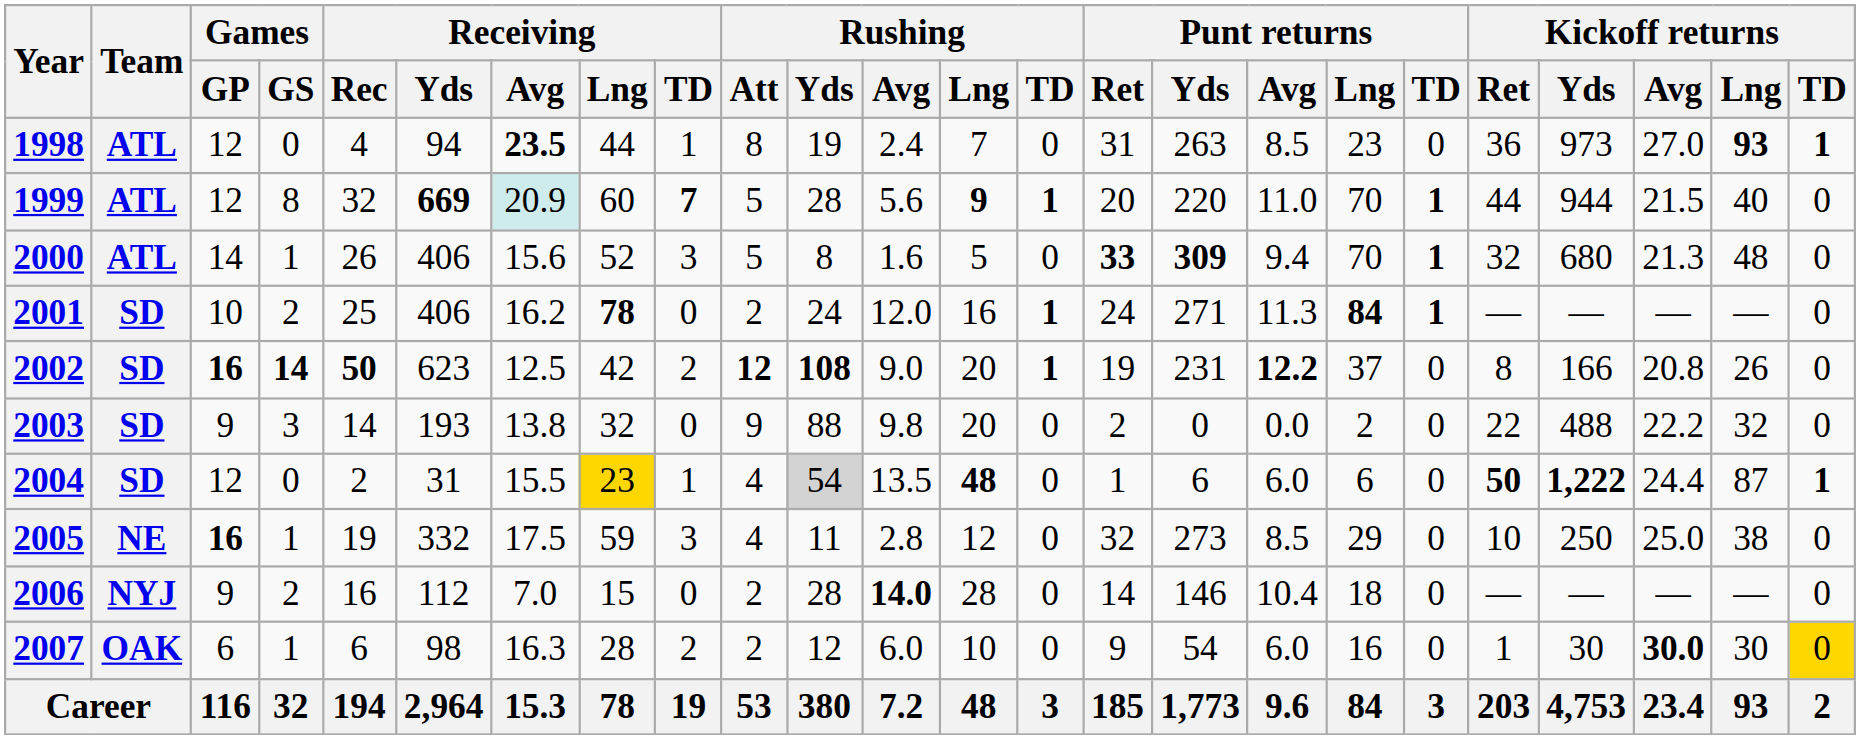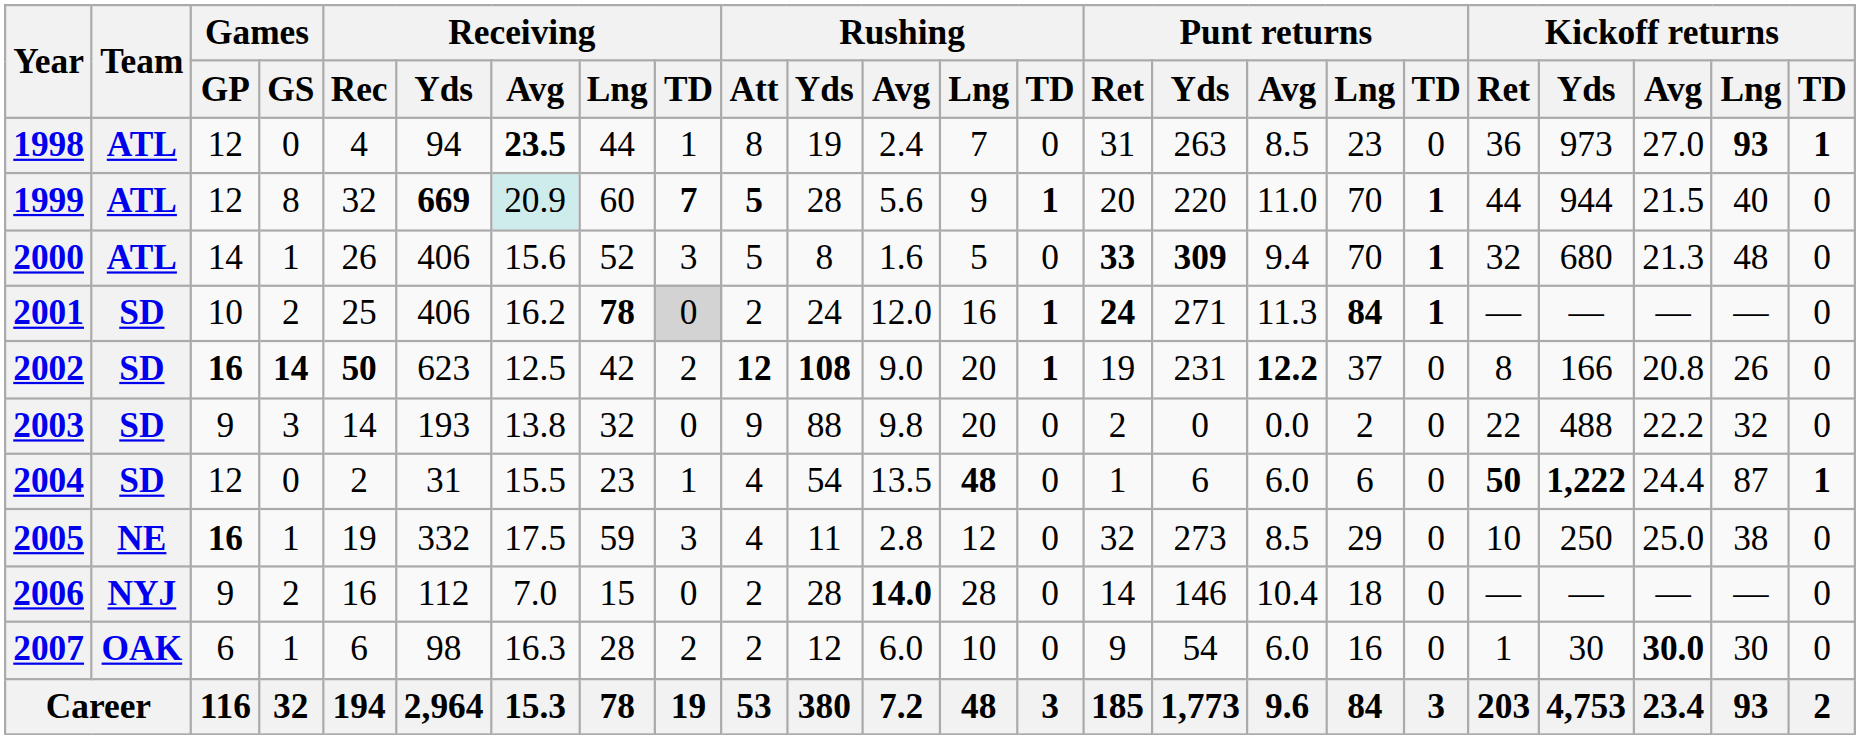(754, 200) normal -> (754, 200) bold
(979, 200) bold -> (979, 200) normal
(689, 312) no background -> (689, 312) lightgrey background
(1117, 312) normal -> (1117, 312) bold
(617, 481) gold background -> (617, 481) no background
(824, 481) lightgrey background -> (824, 481) no background
(1822, 649) gold background -> (1822, 649) no background
